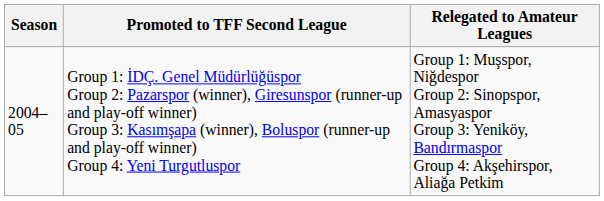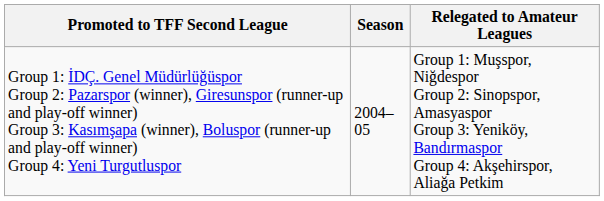columns swapped: (34, 25) <-> (237, 25)
